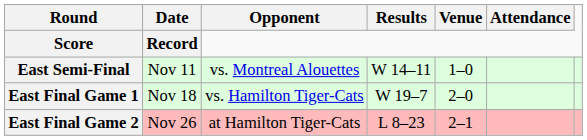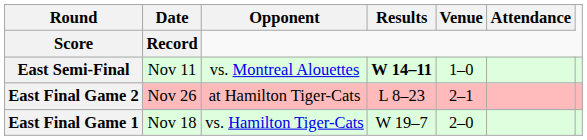(401, 69) normal -> (402, 69) bold
rows swapped: (74, 95) <-> (74, 122)
